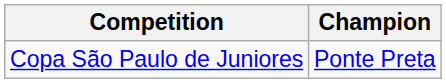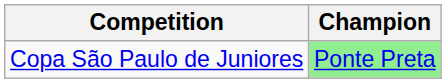(375, 59) no background -> (375, 59) lightgreen background
